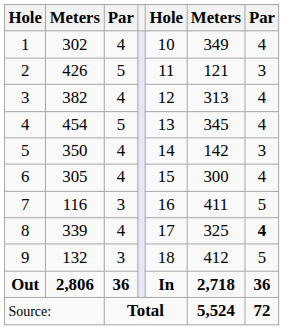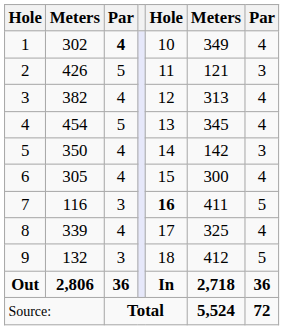(121, 44) normal -> (121, 44) bold
(166, 204) normal -> (166, 204) bold
(262, 230) bold -> (262, 230) normal
